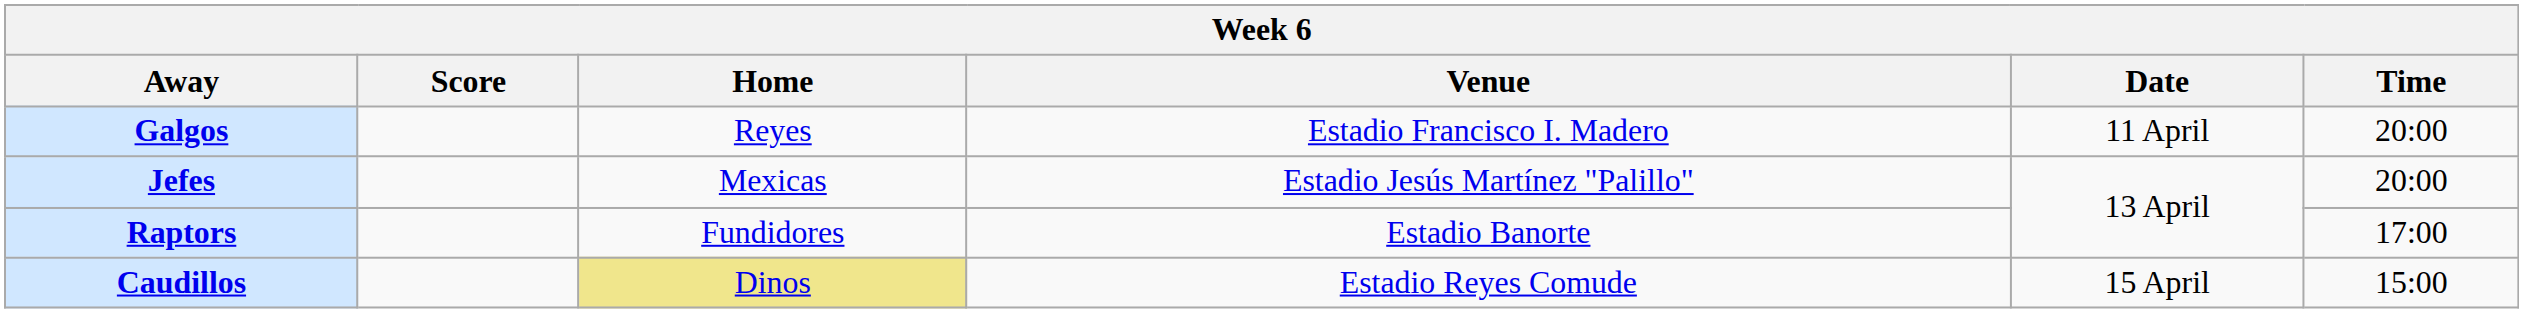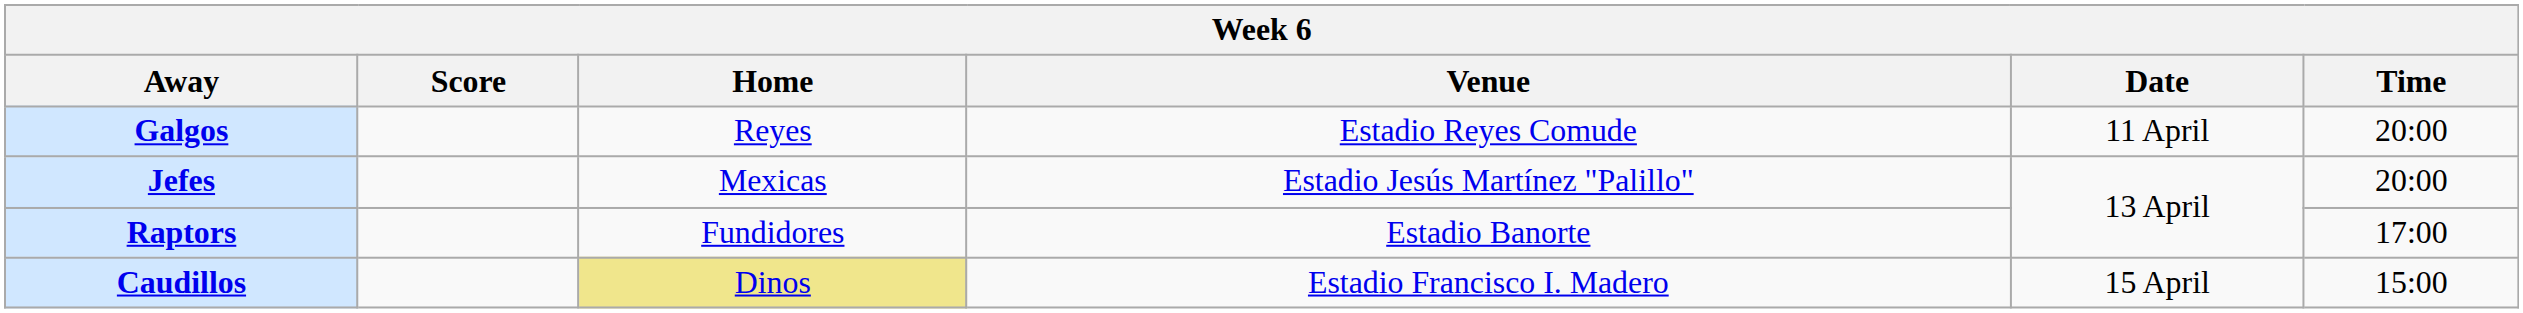(1488, 130) Estadio Francisco I. Madero -> (1488, 130) Estadio Reyes Comude
(1488, 282) Estadio Reyes Comude -> (1488, 282) Estadio Francisco I. Madero
